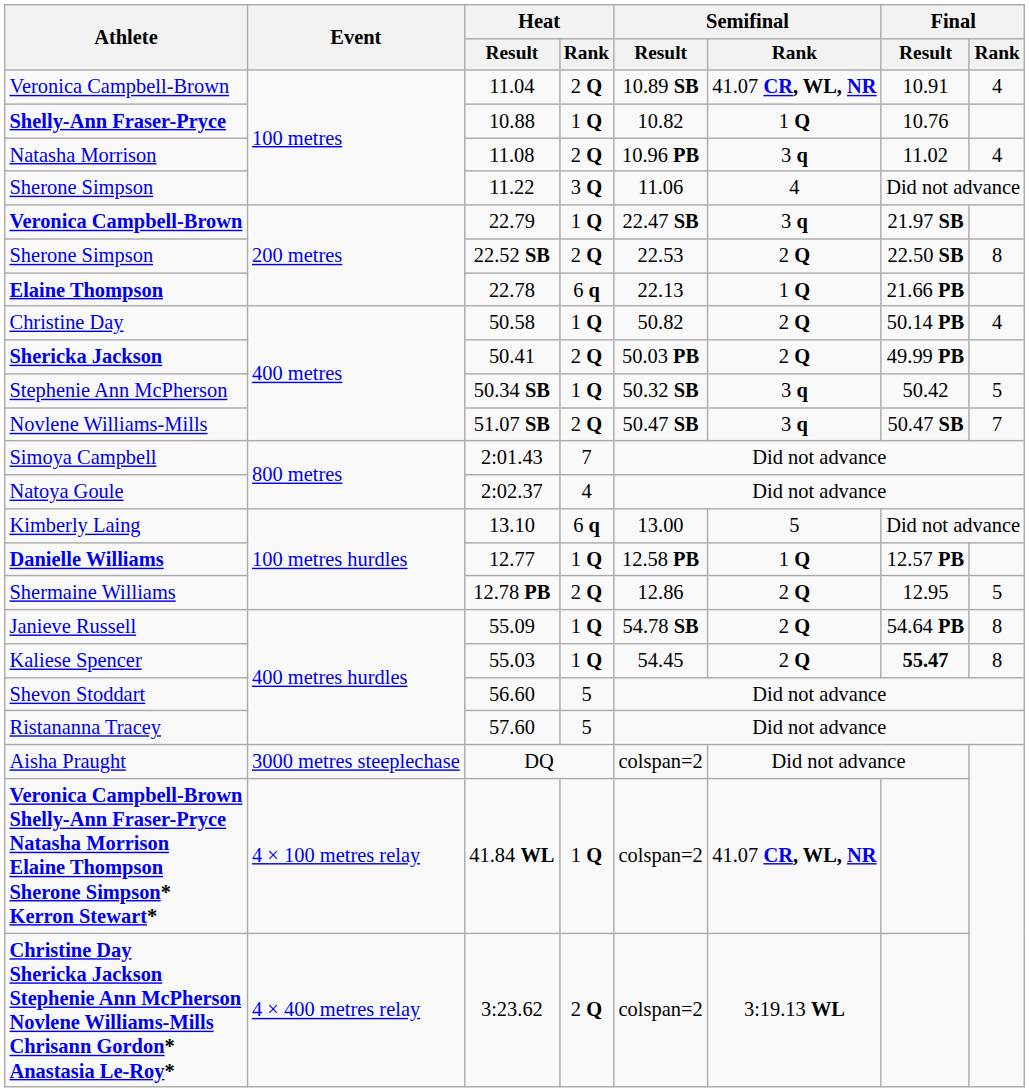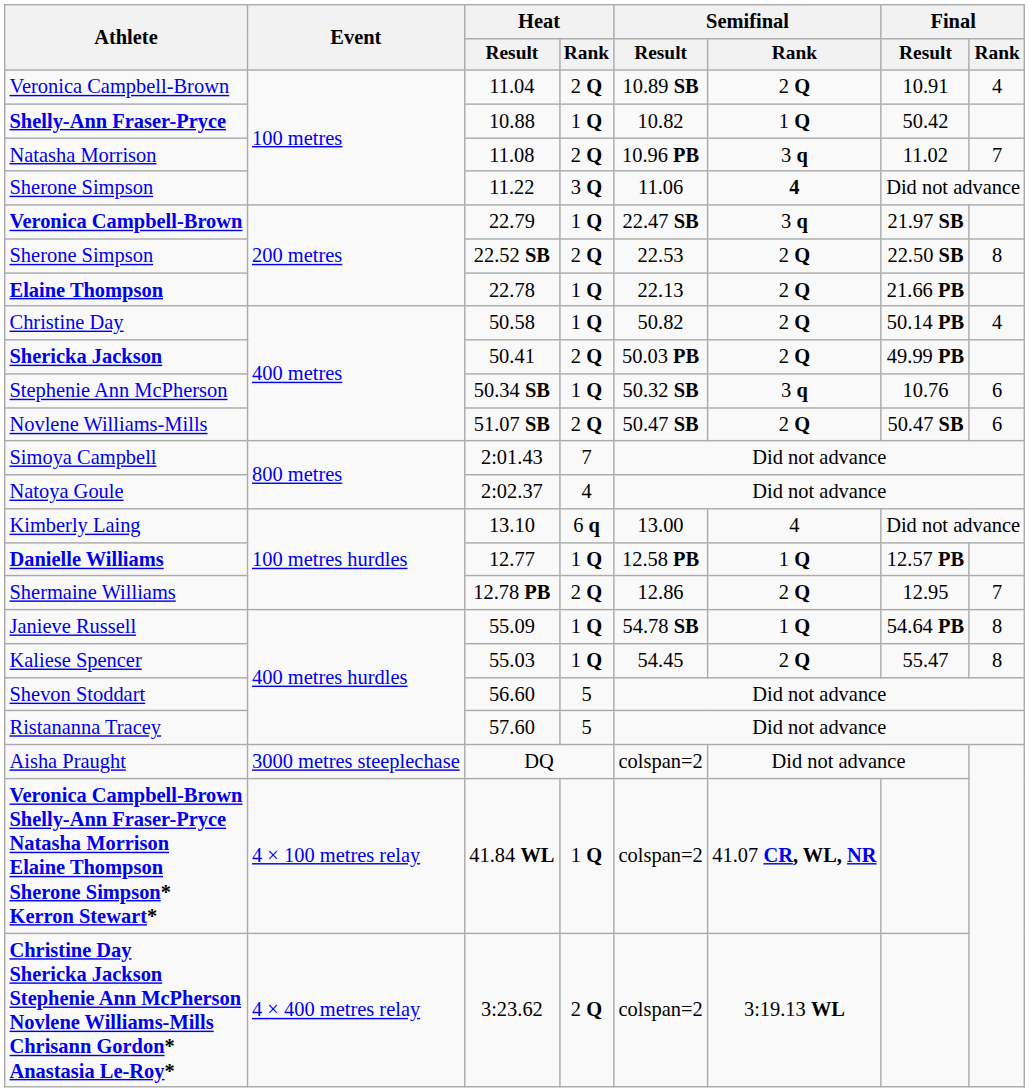(794, 87) 41.07 CR, WL, NR -> (794, 87) 2 Q
(925, 121) 10.76 -> (925, 121) 50.42
(997, 154) 4 -> (997, 154) 7
(794, 188) normal -> (794, 188) bold
(586, 289) 6 q -> (586, 289) 1 Q
(794, 289) 1 Q -> (794, 289) 2 Q
(925, 390) 50.42 -> (925, 390) 10.76
(997, 390) 5 -> (997, 390) 6
(794, 424) 3 q -> (794, 424) 2 Q
(997, 424) 7 -> (997, 424) 6
(794, 525) 5 -> (794, 525) 4
(997, 593) 5 -> (997, 593) 7
(794, 626) 2 Q -> (794, 626) 1 Q
(925, 660) bold -> (925, 660) normal
